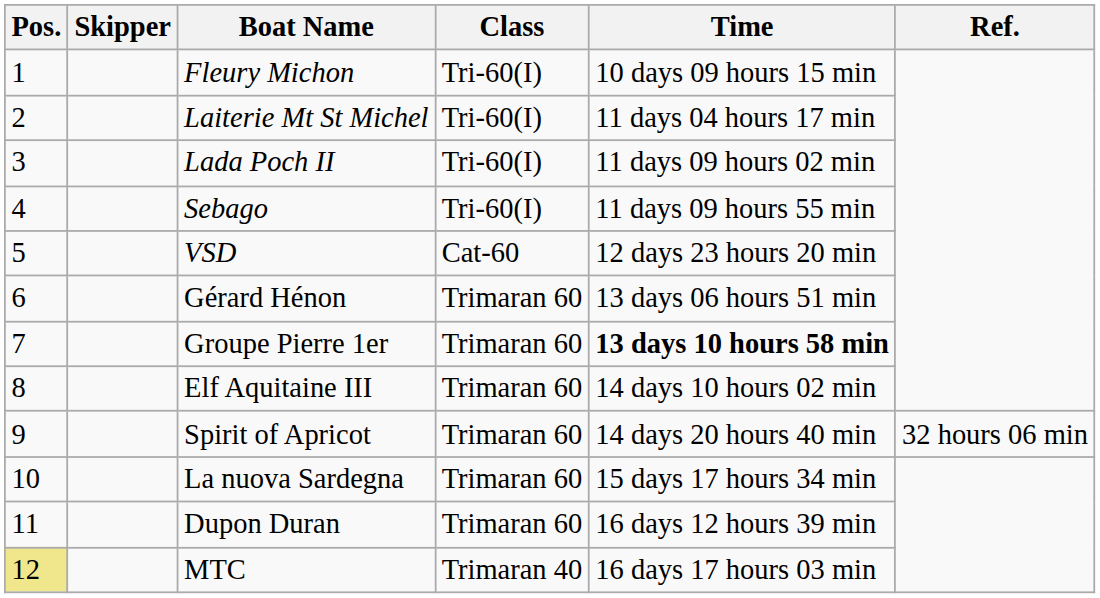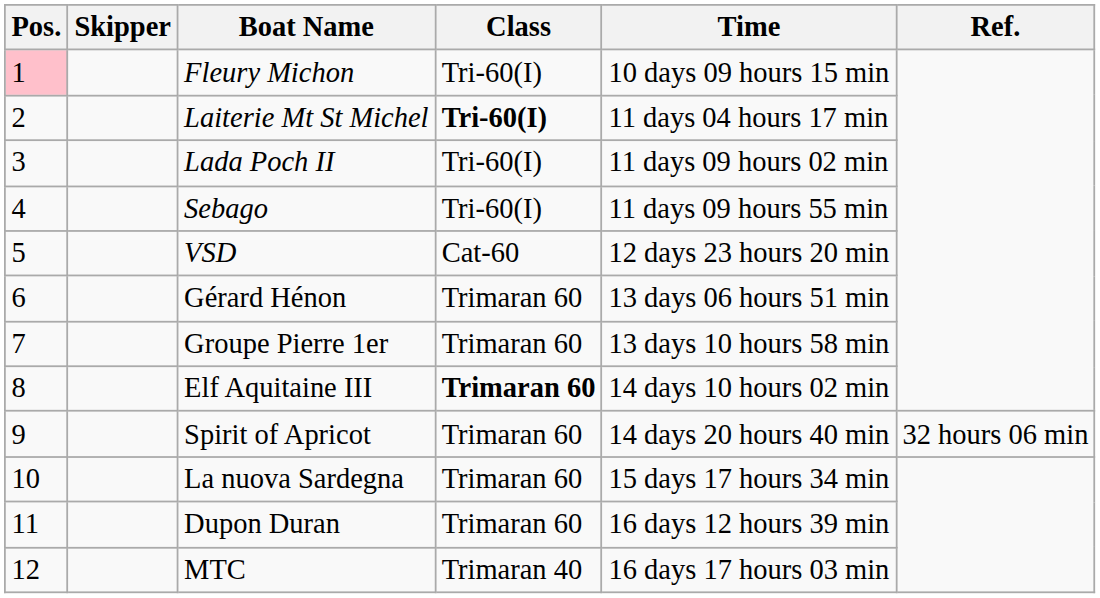(19, 72) no background -> (19, 72) pink background
(492, 117) normal -> (494, 117) bold
(742, 343) bold -> (749, 343) normal
(512, 388) normal -> (519, 388) bold
(26, 569) khaki background -> (26, 569) no background
